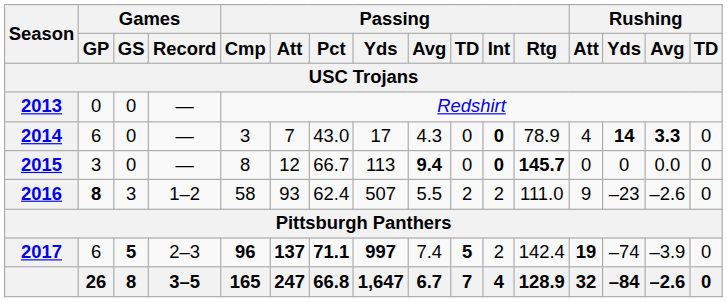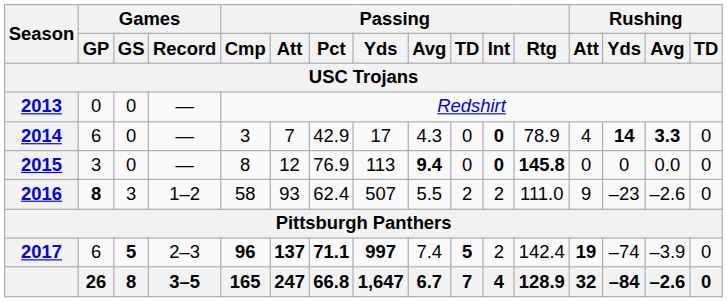(331, 135) 43.0 -> (331, 135) 42.9
(331, 164) 66.7 -> (331, 164) 76.9
(542, 164) 145.7 -> (542, 164) 145.8
